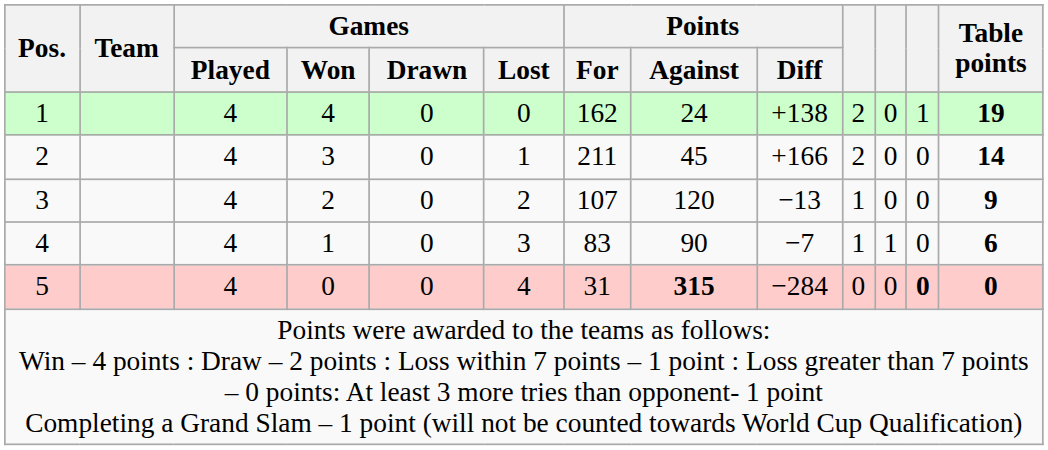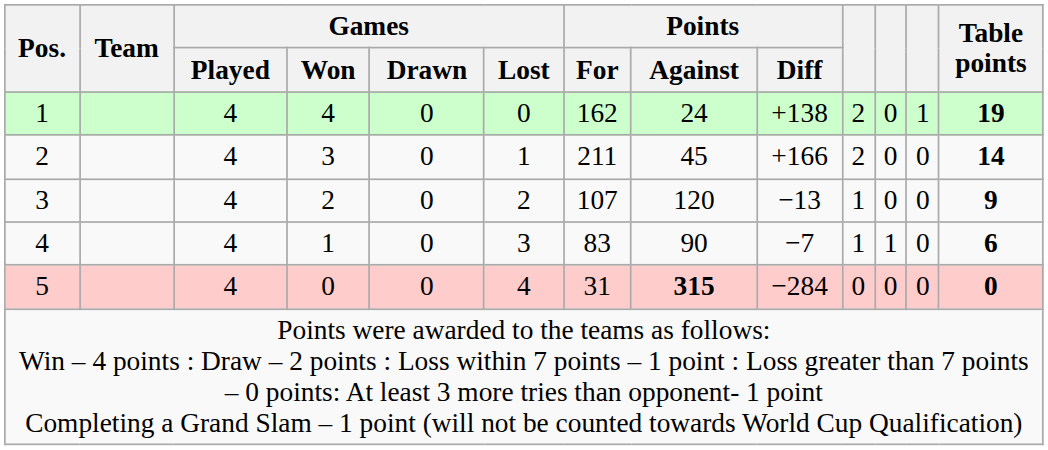(923, 286) bold -> (923, 286) normal
